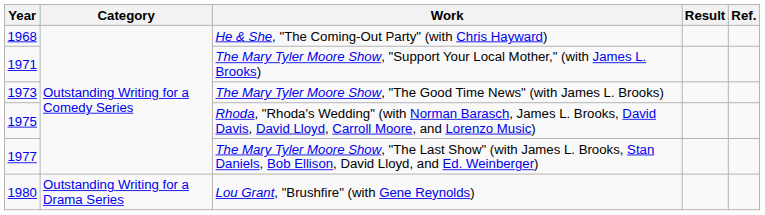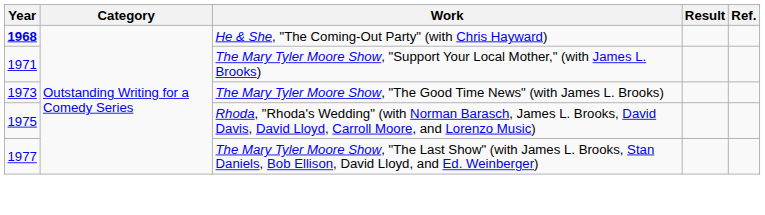(22, 36) normal -> (22, 36) bold
- row: (345, 192)
